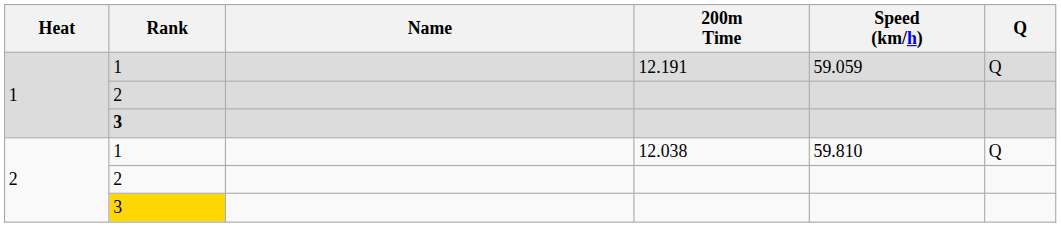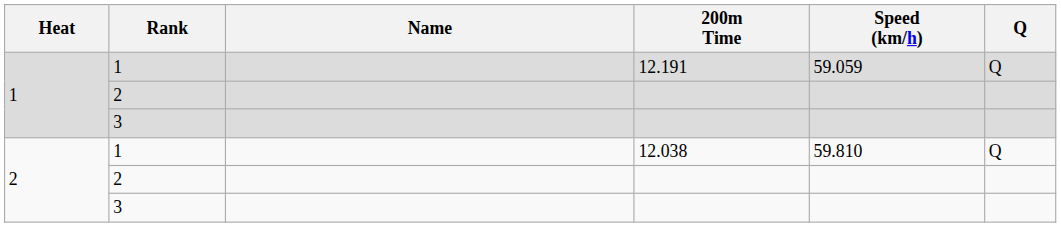(118, 123) bold -> (118, 123) normal
(118, 207) gold background -> (118, 207) no background
